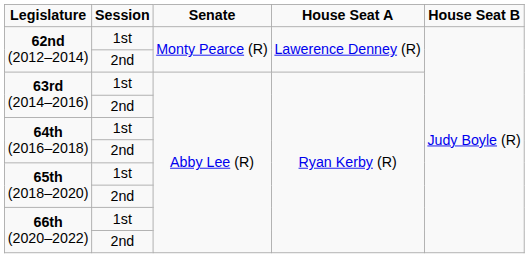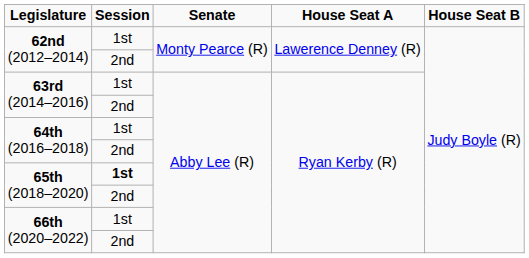(122, 173) normal -> (122, 173) bold
